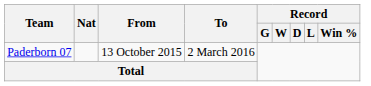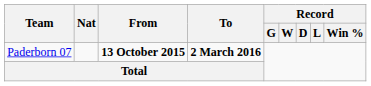(142, 52) normal -> (143, 52) bold
(221, 52) normal -> (226, 52) bold
